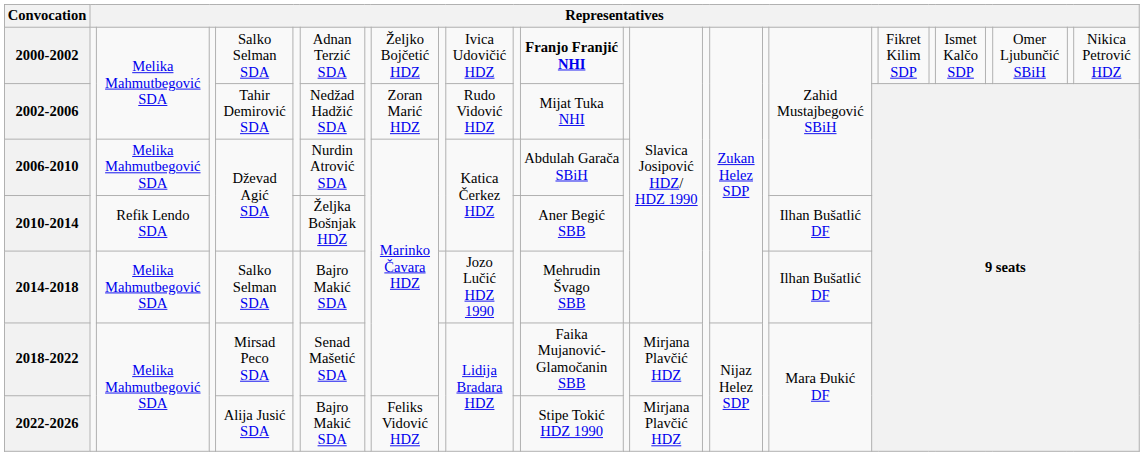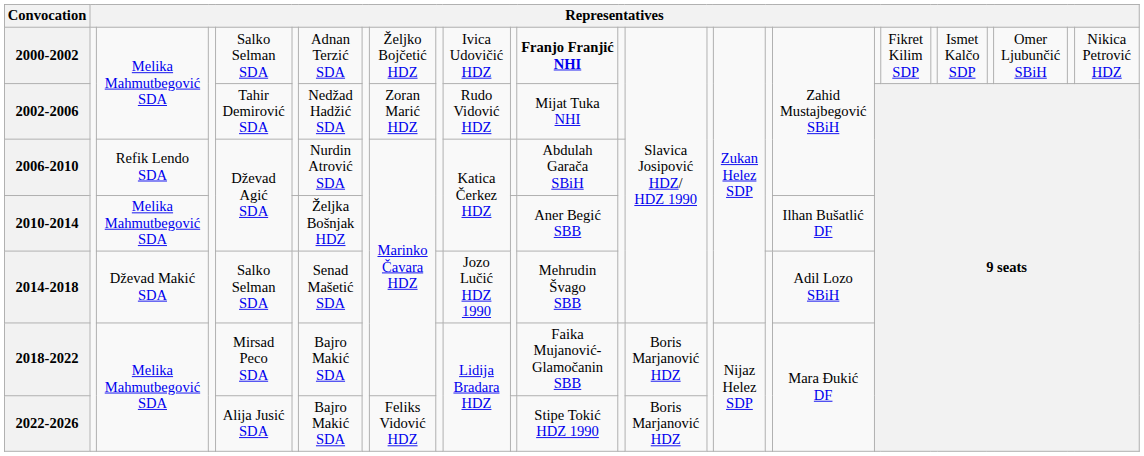(153, 167) Melika Mahmutbegović SDA -> (152, 167) Refik Lendo SDA
(153, 223) Refik Lendo SDA -> (152, 223) Melika Mahmutbegović SDA
(153, 287) Melika Mahmutbegović SDA -> (152, 287) Dževad Makić SDA
(332, 287) Bajro Makić SDA -> (331, 287) Senad Mašetić SDA
(820, 287) Ilhan Bušatlić DF -> (823, 287) Adil Lozo SBiH
(332, 359) Senad Mašetić SDA -> (331, 359) Bajro Makić SDA
(666, 359) Mirjana Plavčić HDZ -> (666, 359) Boris Marjanović HDZ
(666, 423) Mirjana Plavčić HDZ -> (666, 423) Boris Marjanović HDZ
